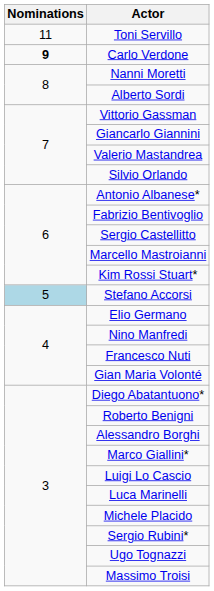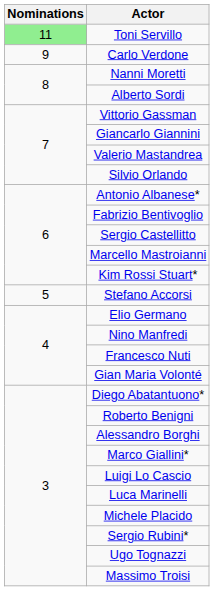(46, 34) no background -> (46, 34) lightgreen background
(46, 54) bold -> (46, 54) normal
(46, 295) lightblue background -> (46, 295) no background
